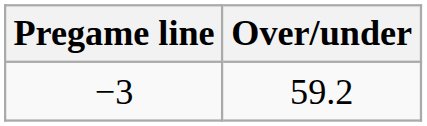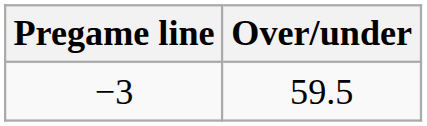(322, 90) 59.2 -> (322, 90) 59.5
